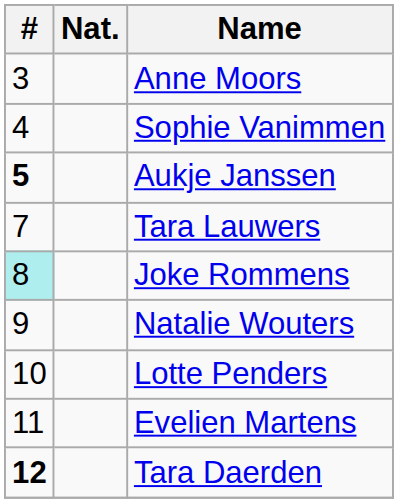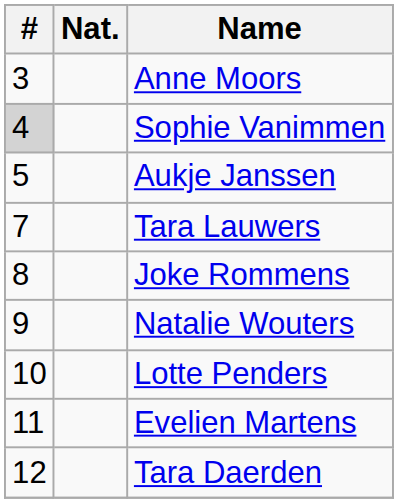(21, 127) no background -> (21, 127) lightgrey background
(21, 176) bold -> (21, 176) normal
(21, 275) paleturquoise background -> (21, 275) no background
(29, 472) bold -> (29, 472) normal
